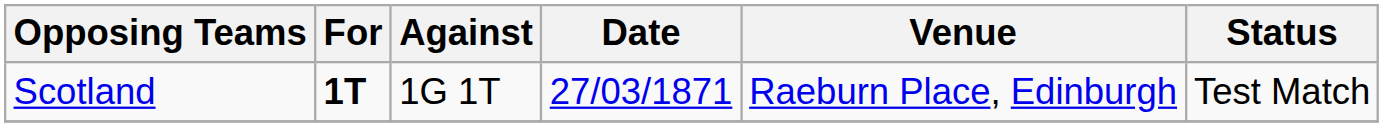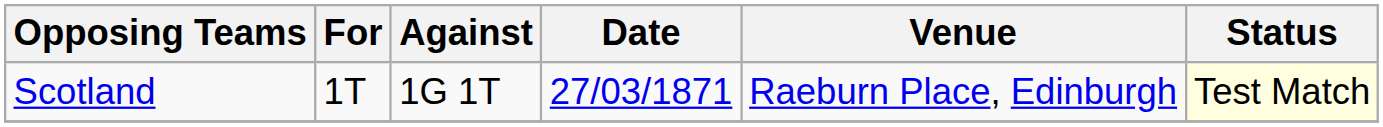(345, 91) bold -> (345, 91) normal
(1282, 91) no background -> (1282, 91) lightyellow background
